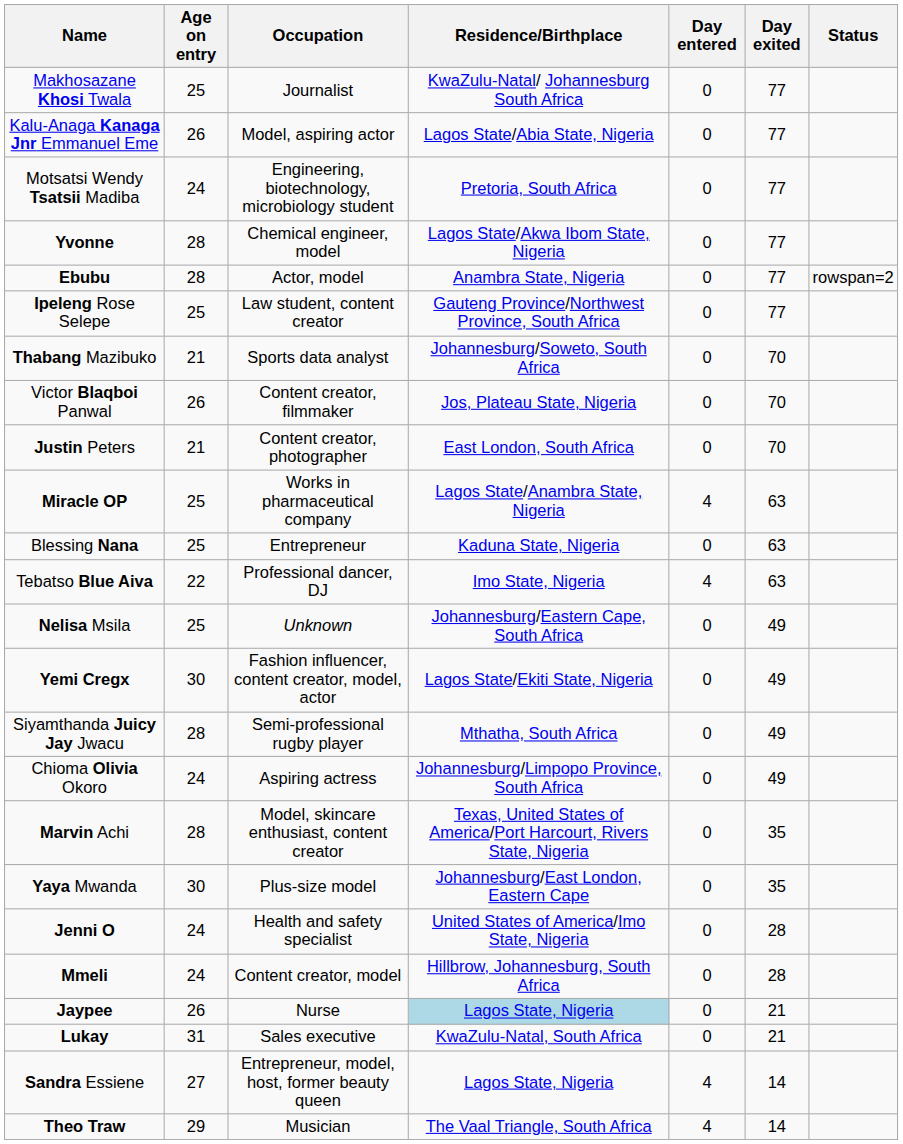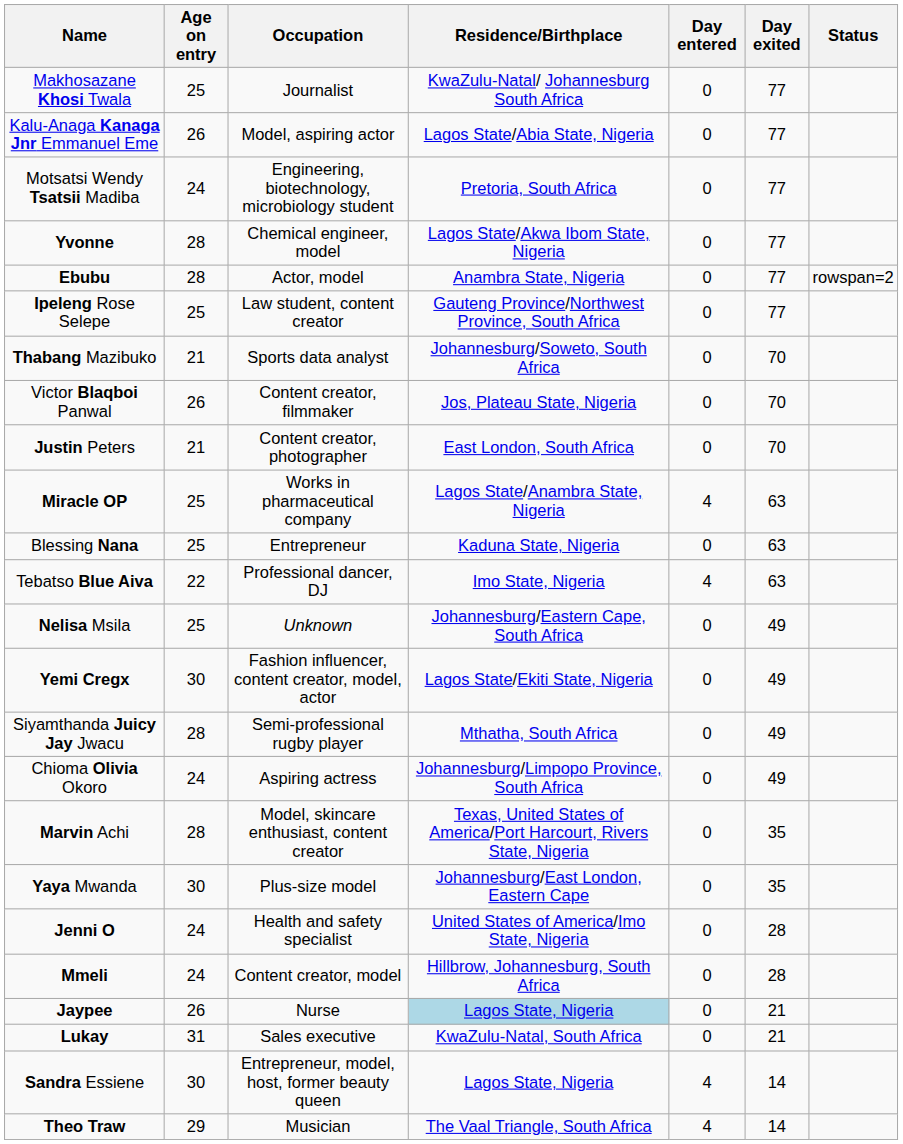(196, 1082) 27 -> (196, 1082) 30
